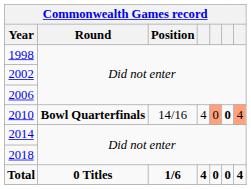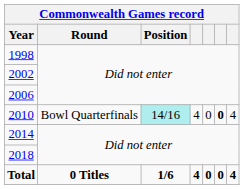(93, 114) bold -> (89, 114) normal
(173, 114) no background -> (166, 114) paleturquoise background
(216, 114) lightsalmon background -> (209, 114) no background
(240, 114) lightsalmon background -> (233, 114) no background
